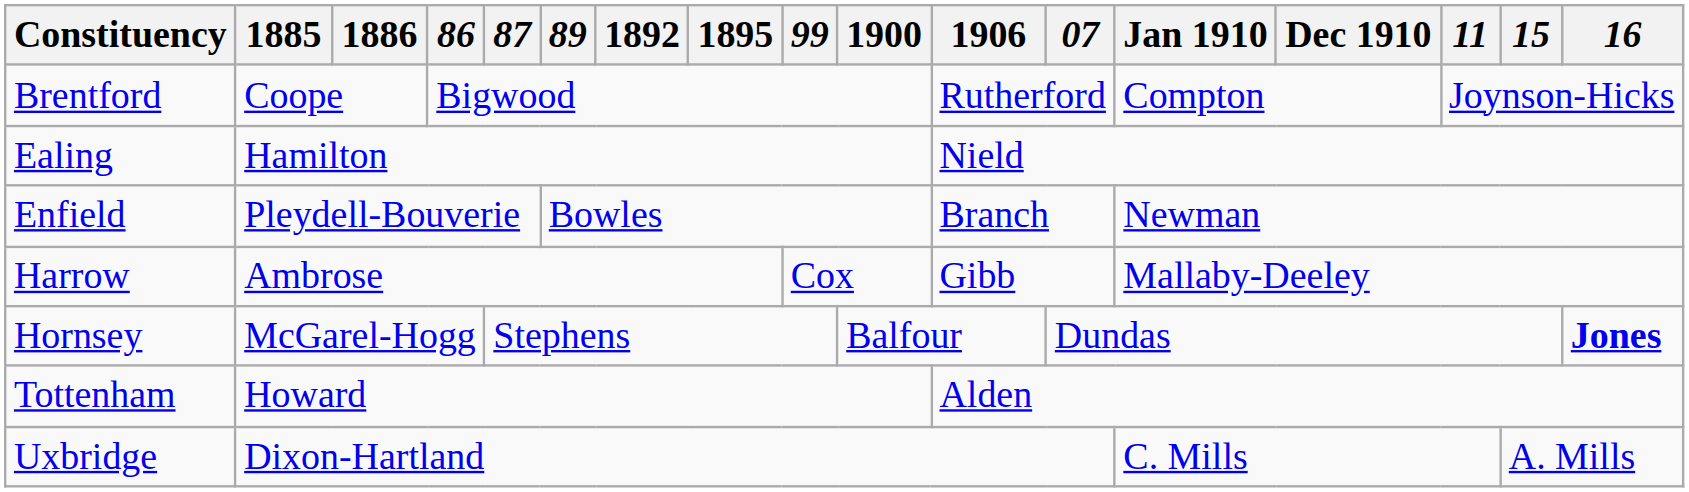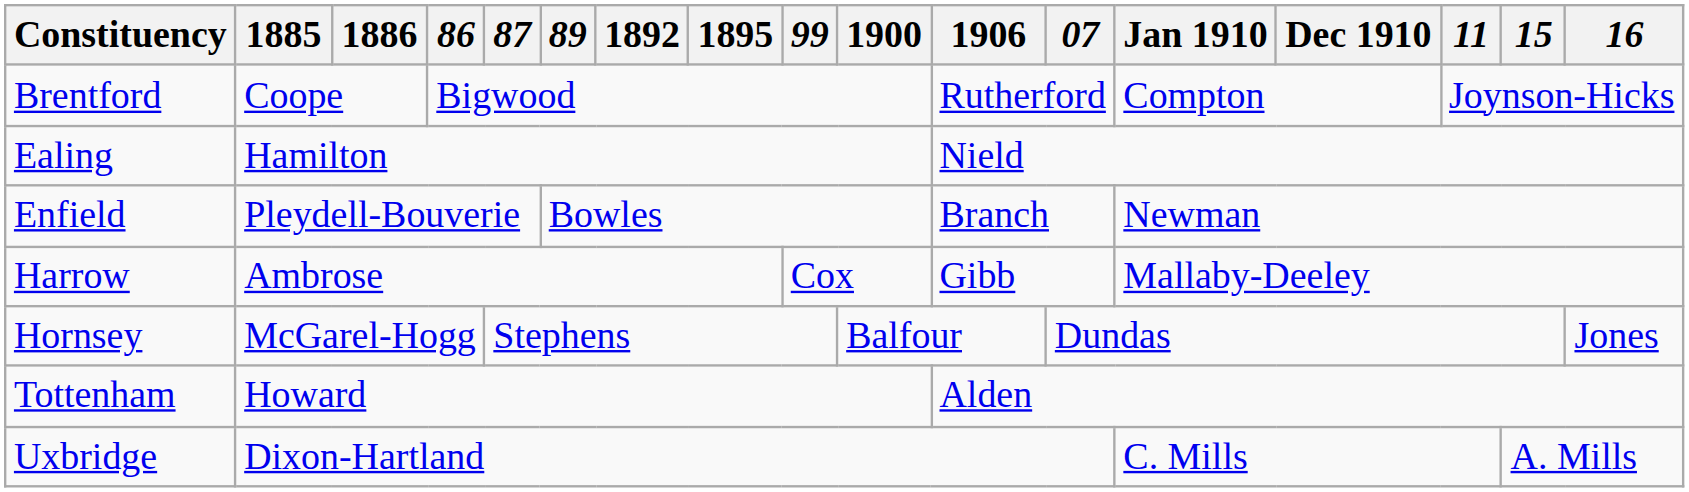(1616, 335) bold -> (1617, 335) normal
